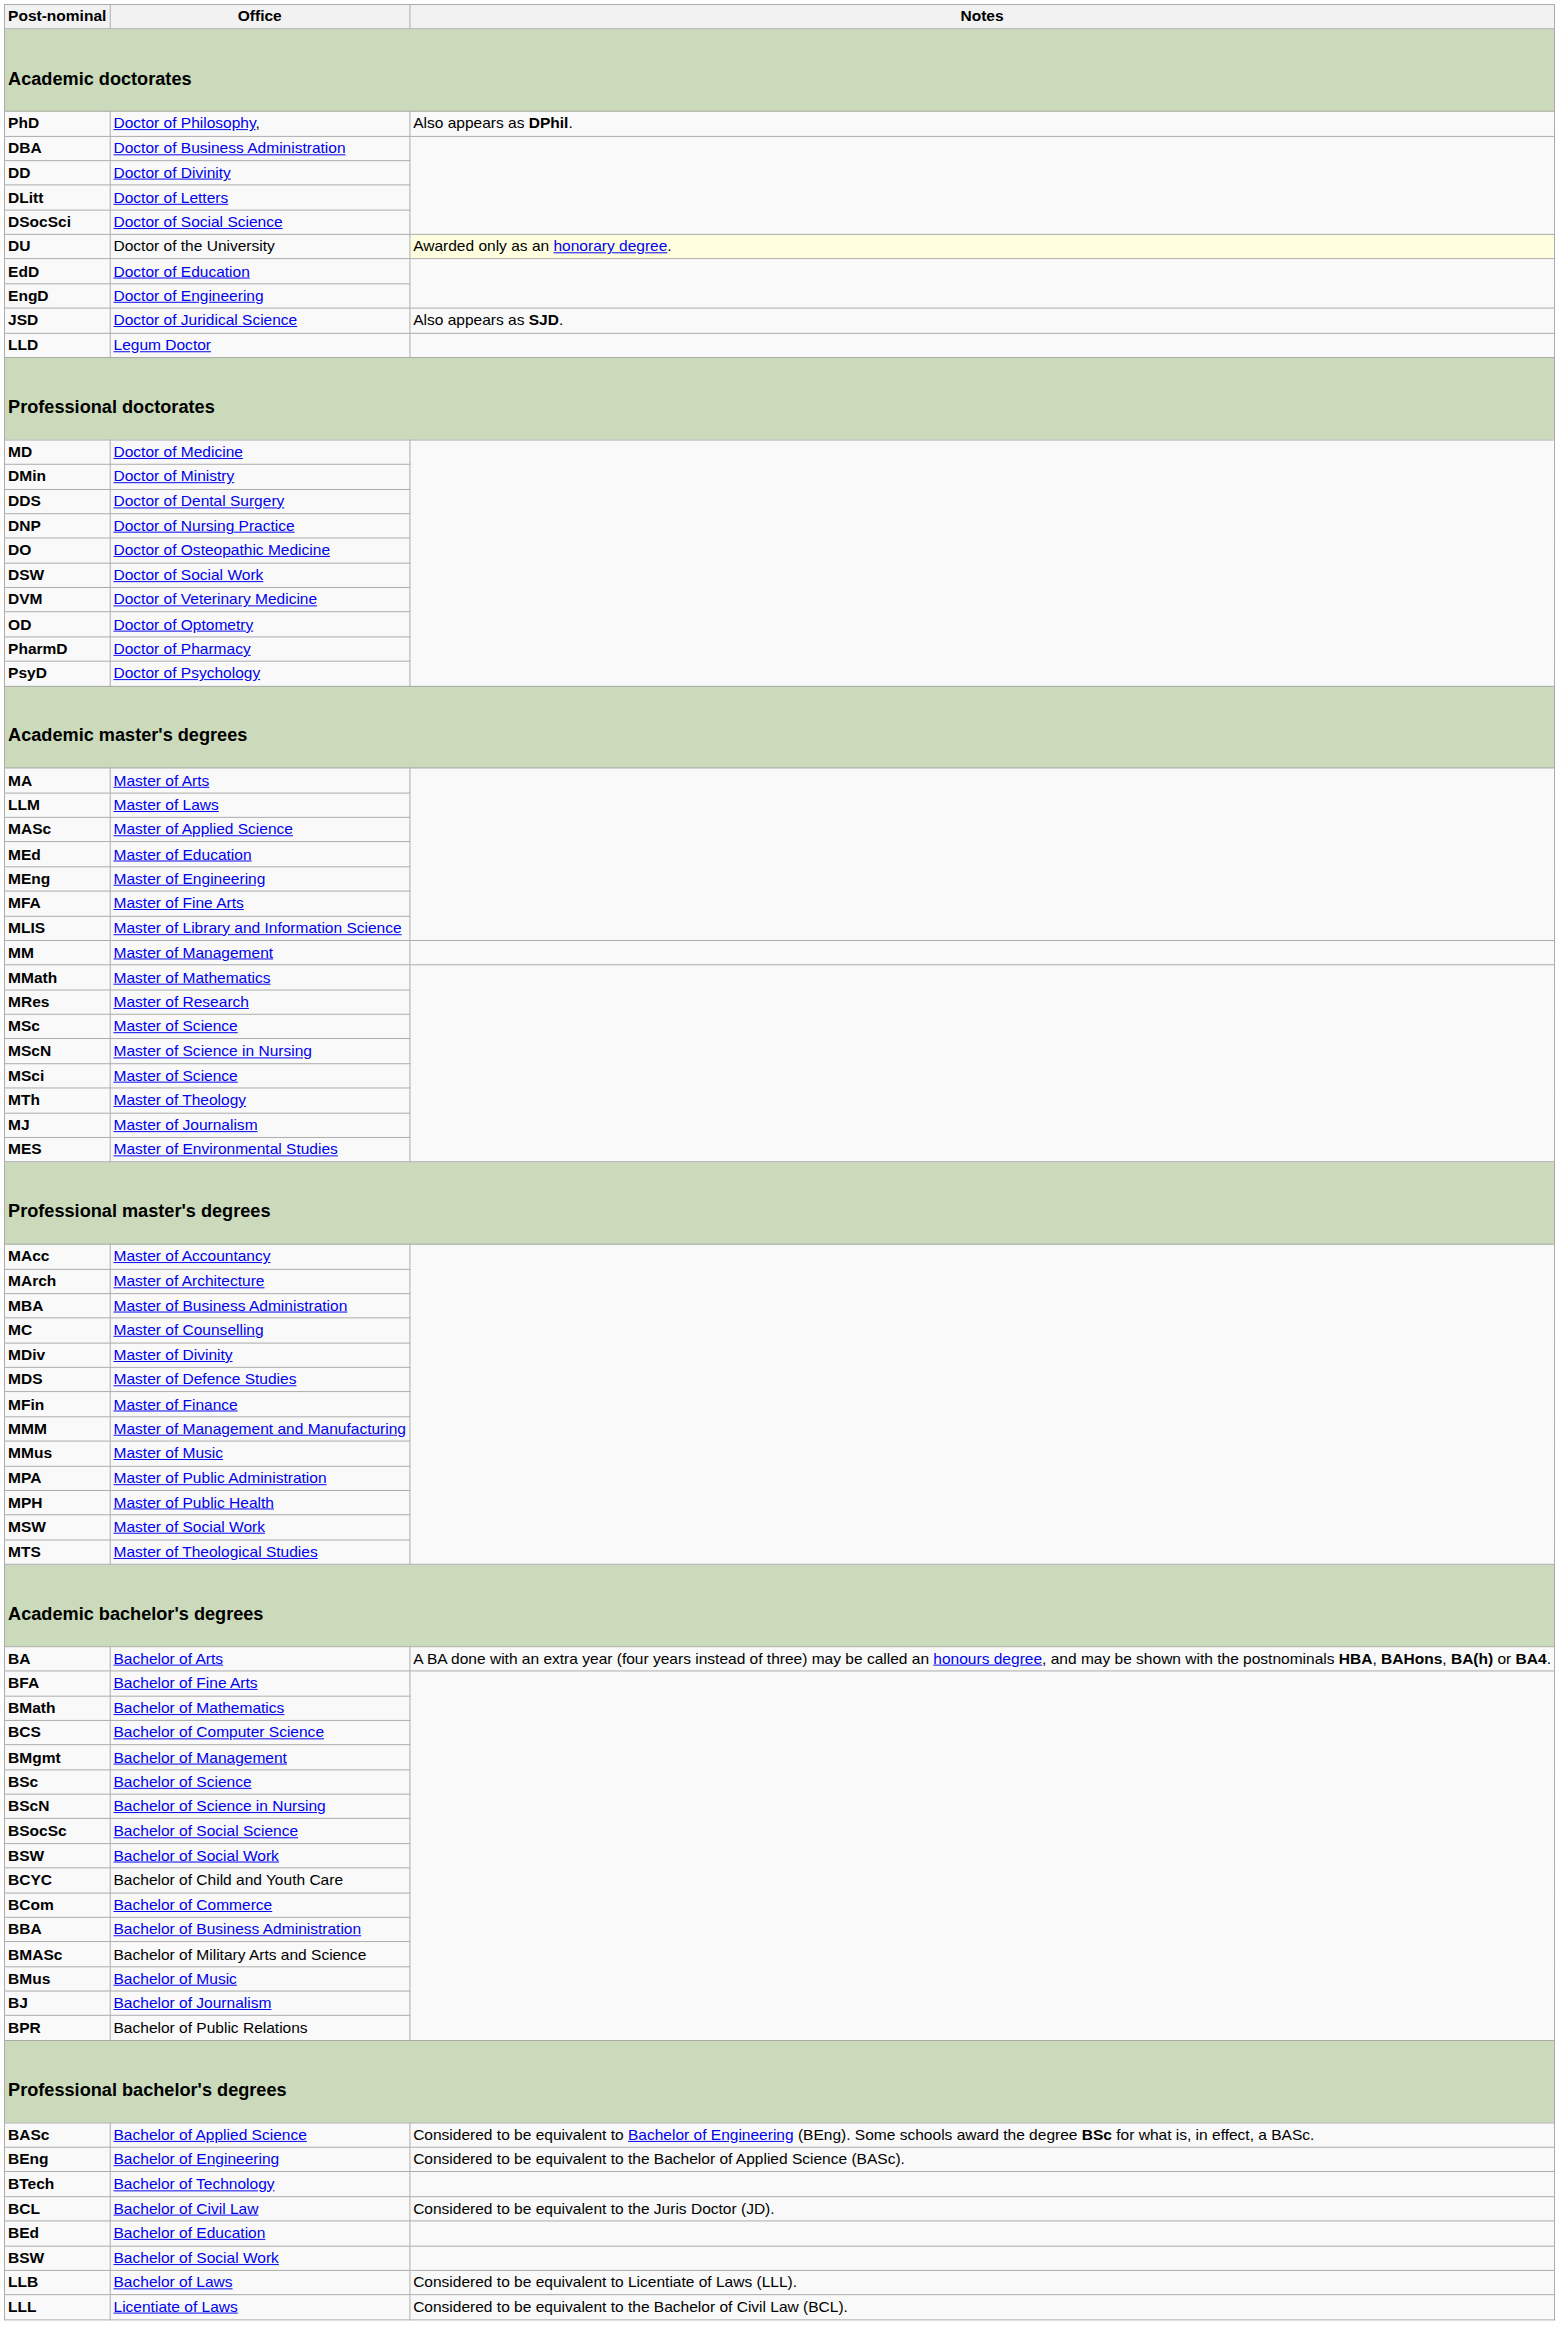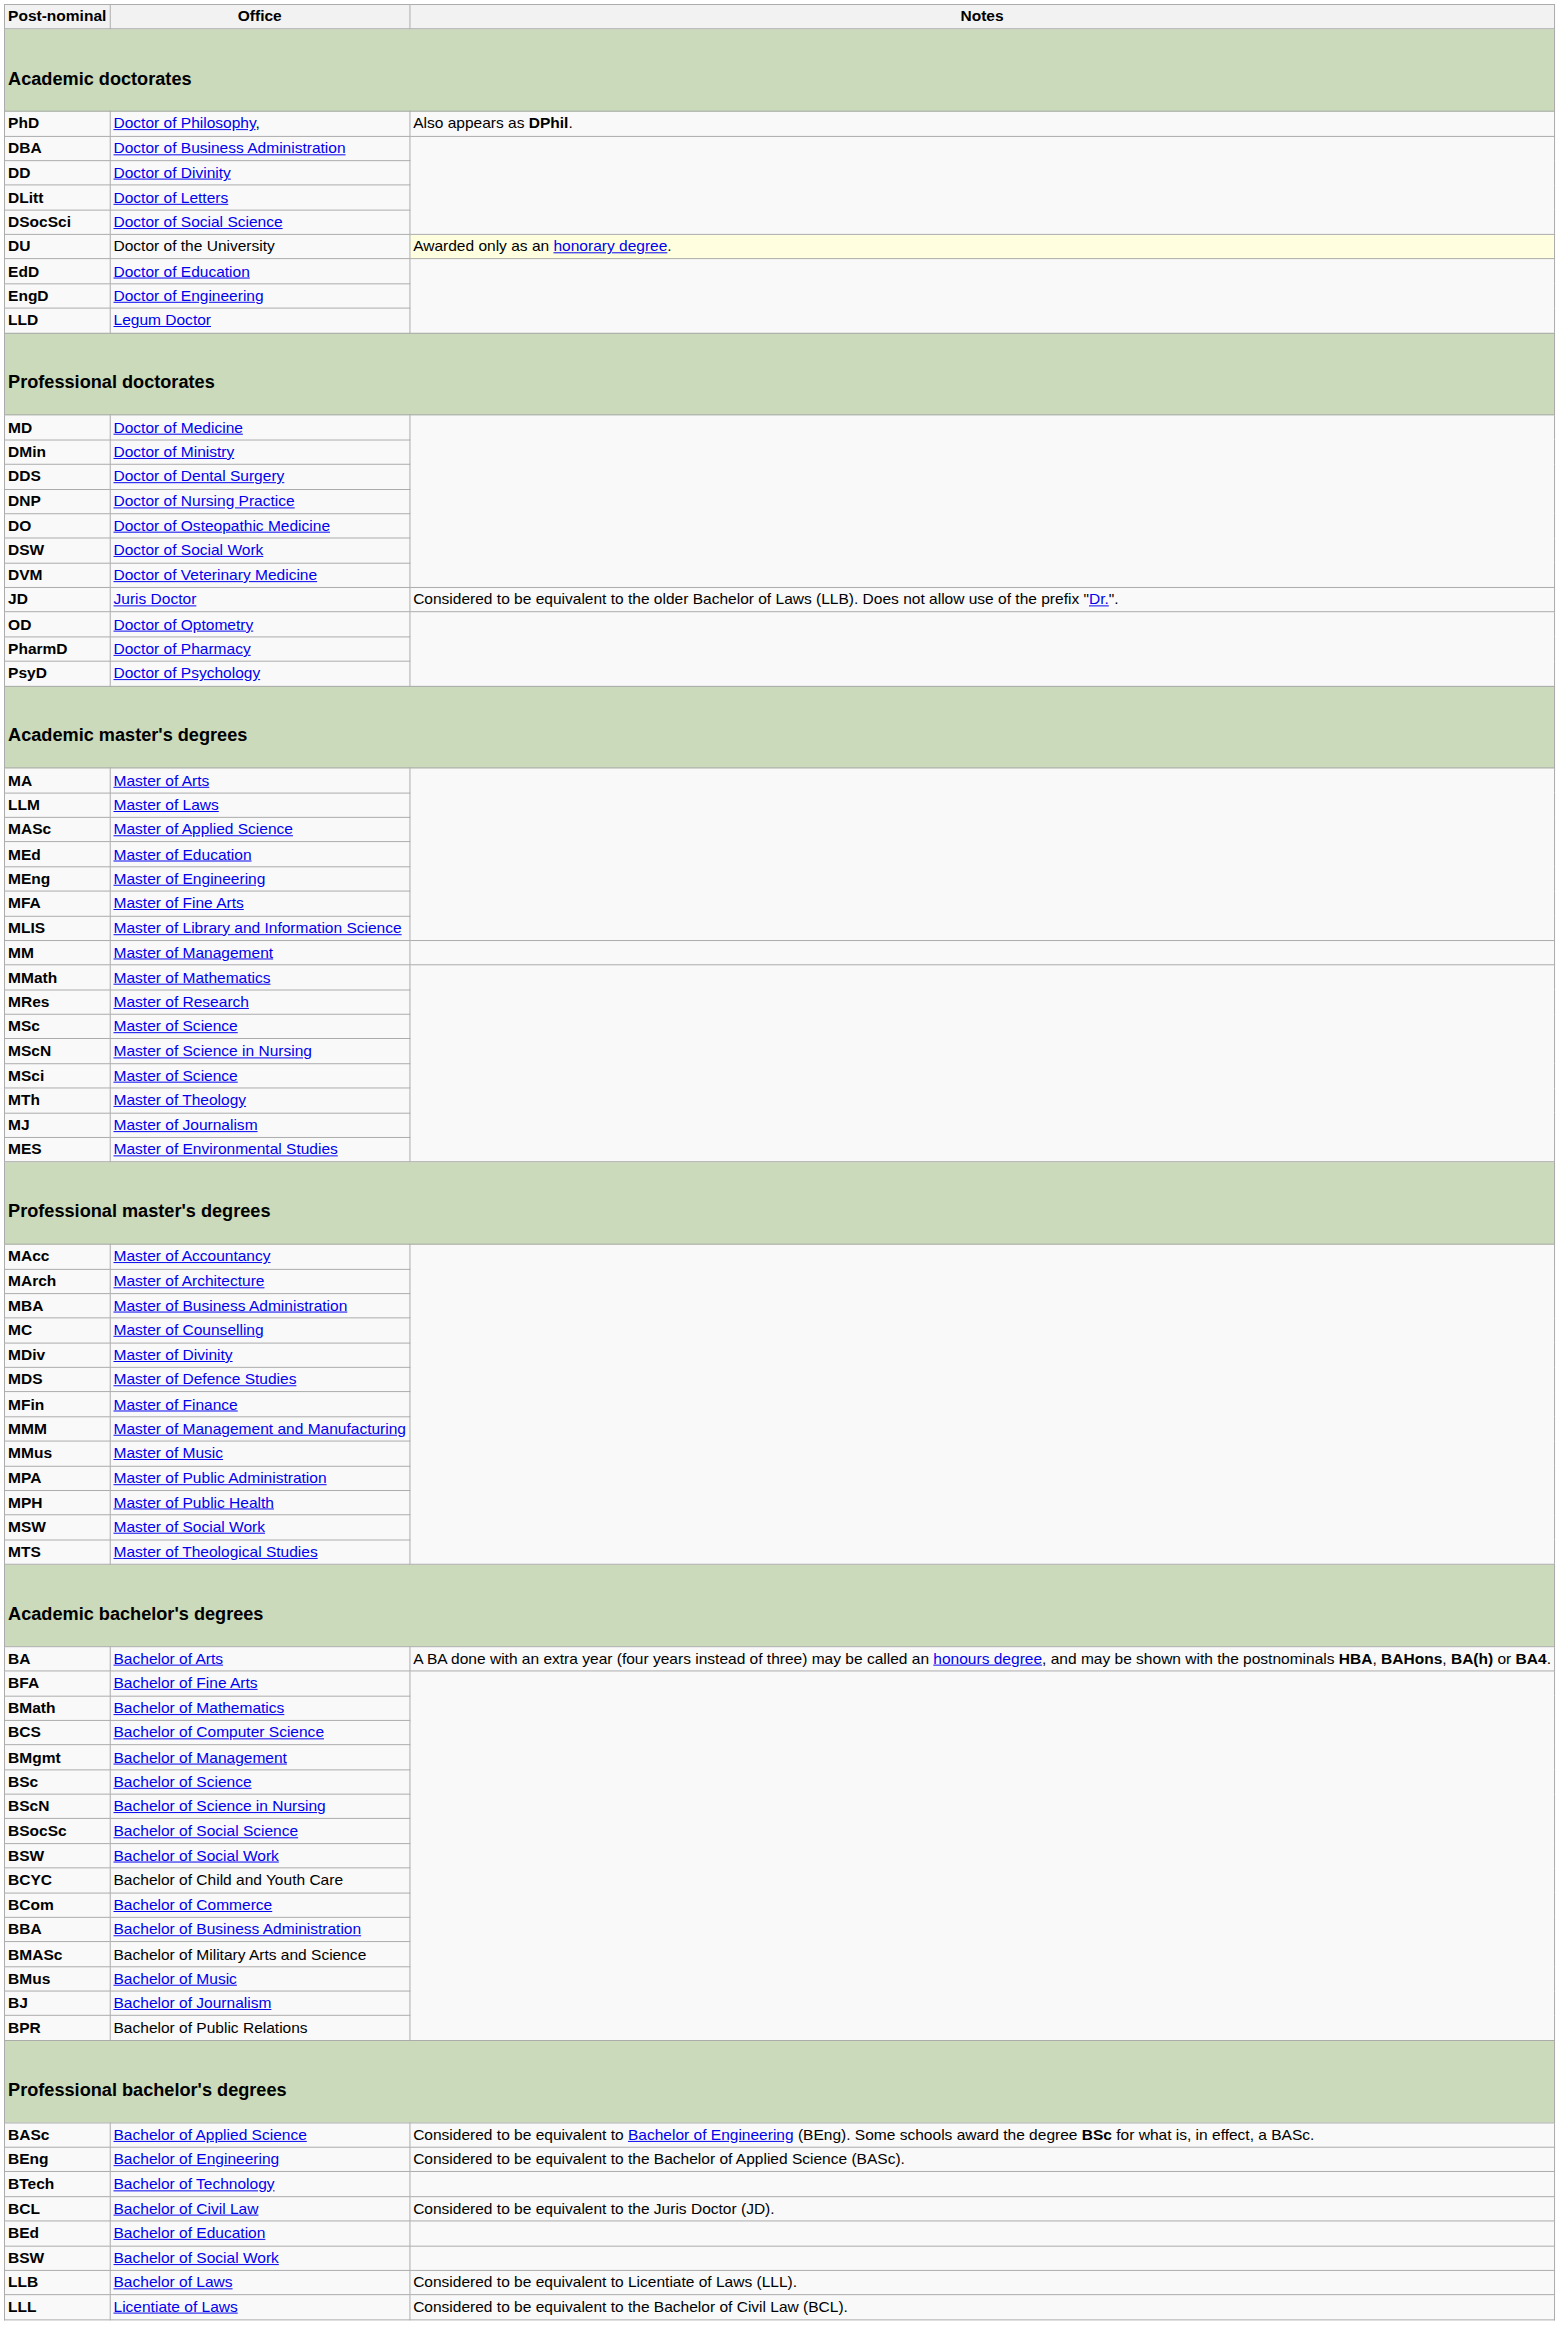- row: (23, 320)
+ row: (18, 599)
